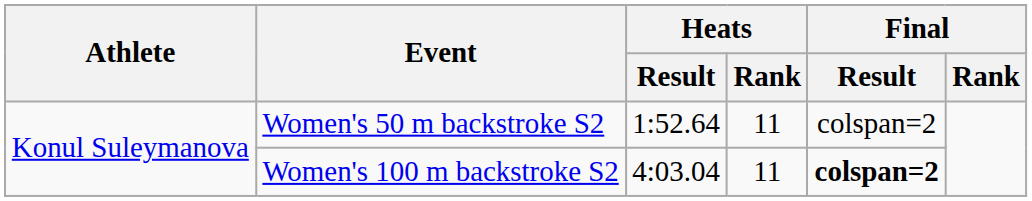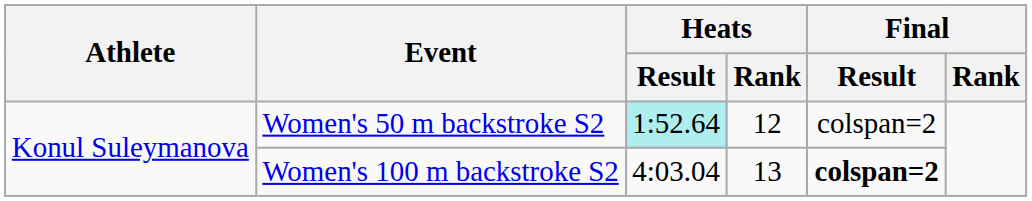(676, 124) no background -> (676, 124) paleturquoise background
(767, 124) 11 -> (767, 124) 12
(767, 171) 11 -> (767, 171) 13
